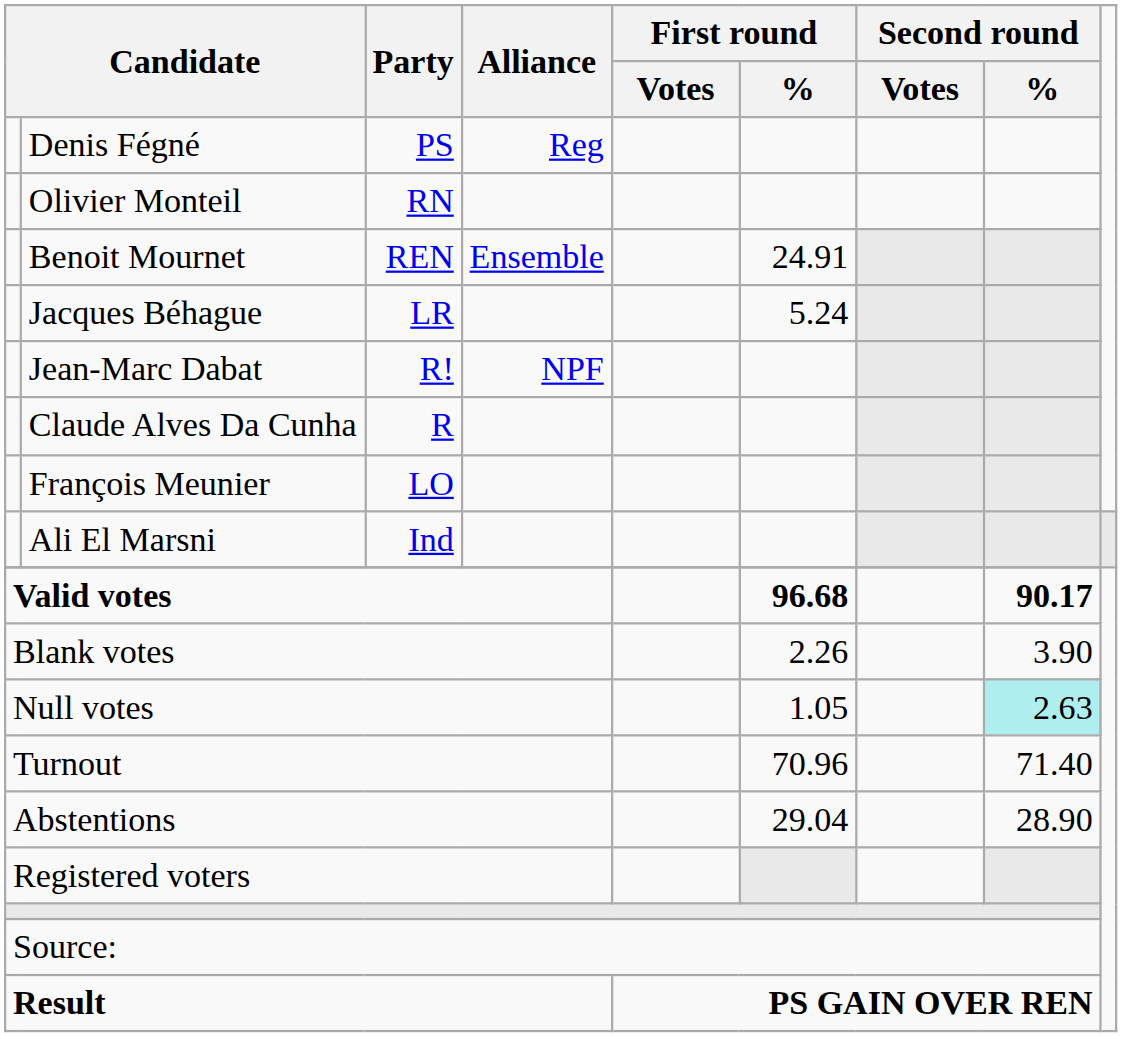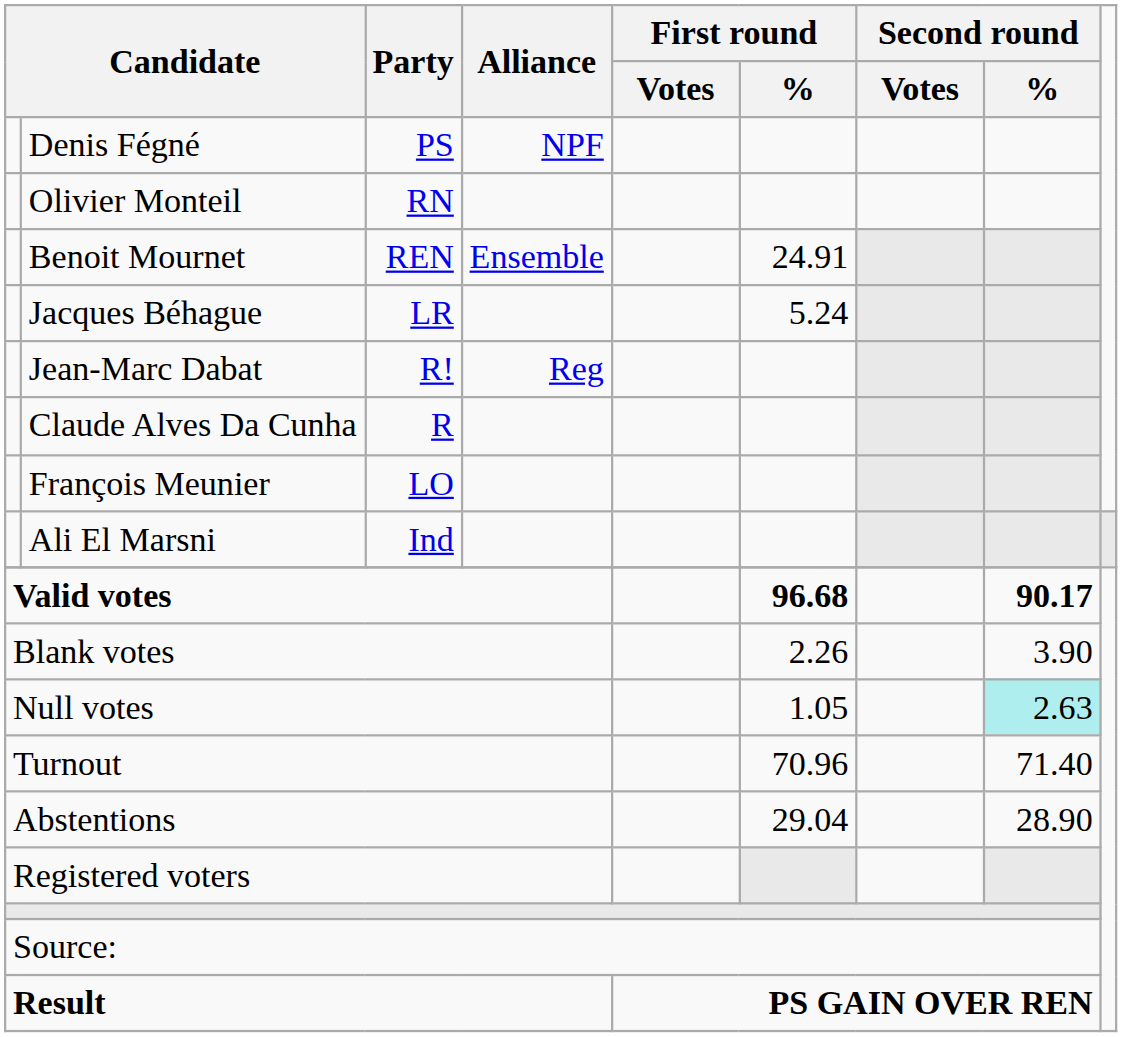(576, 145) Reg -> (573, 145) NPF
(573, 369) NPF -> (576, 369) Reg
